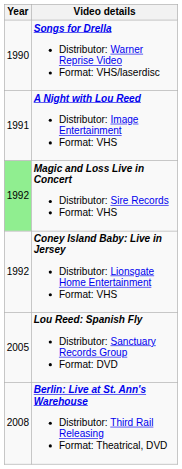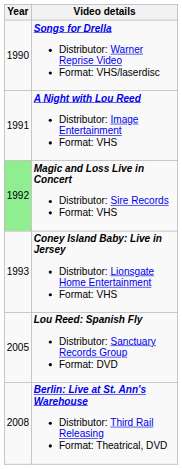(18, 271) 1992 -> (18, 271) 1993
